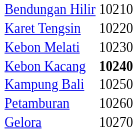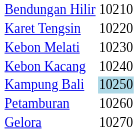(116, 66) bold -> (116, 66) normal
(116, 85) no background -> (116, 85) lightblue background
